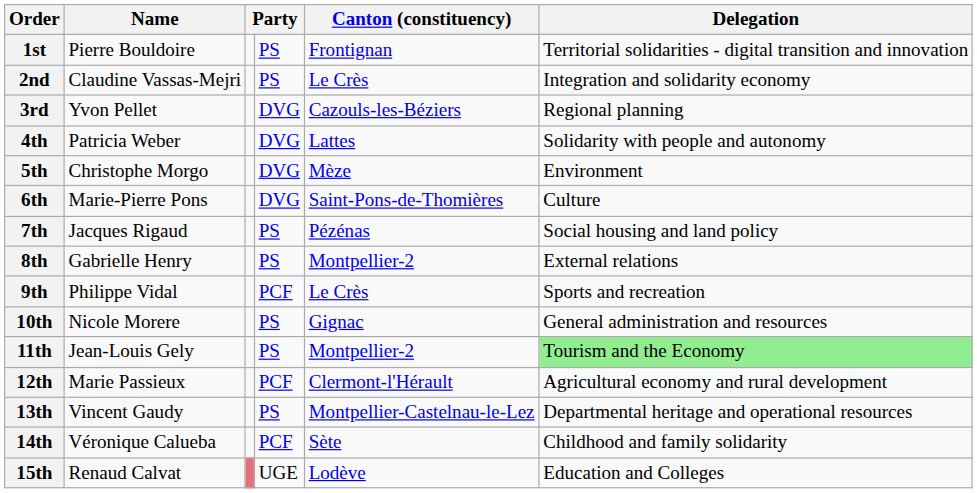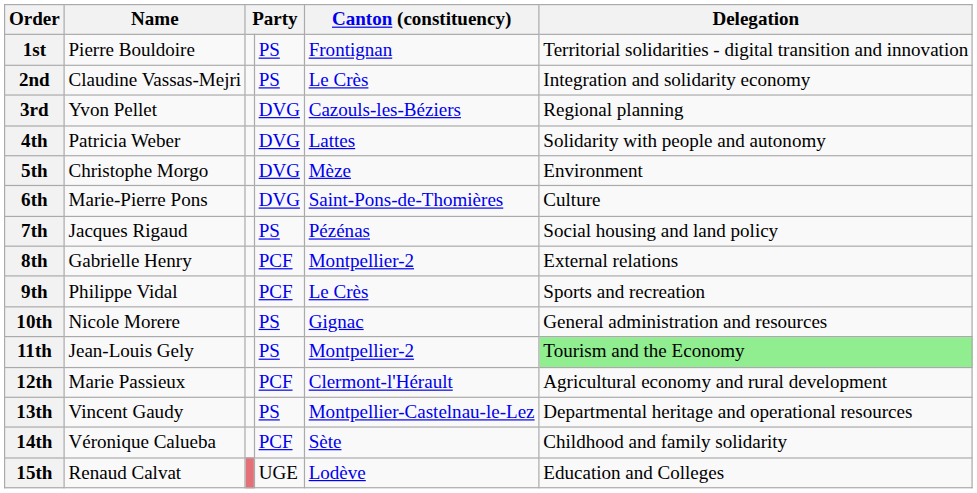(269, 261) PS -> (276, 261) PCF
